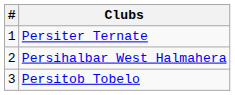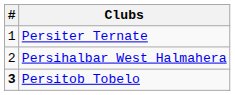(12, 79) normal -> (12, 79) bold
